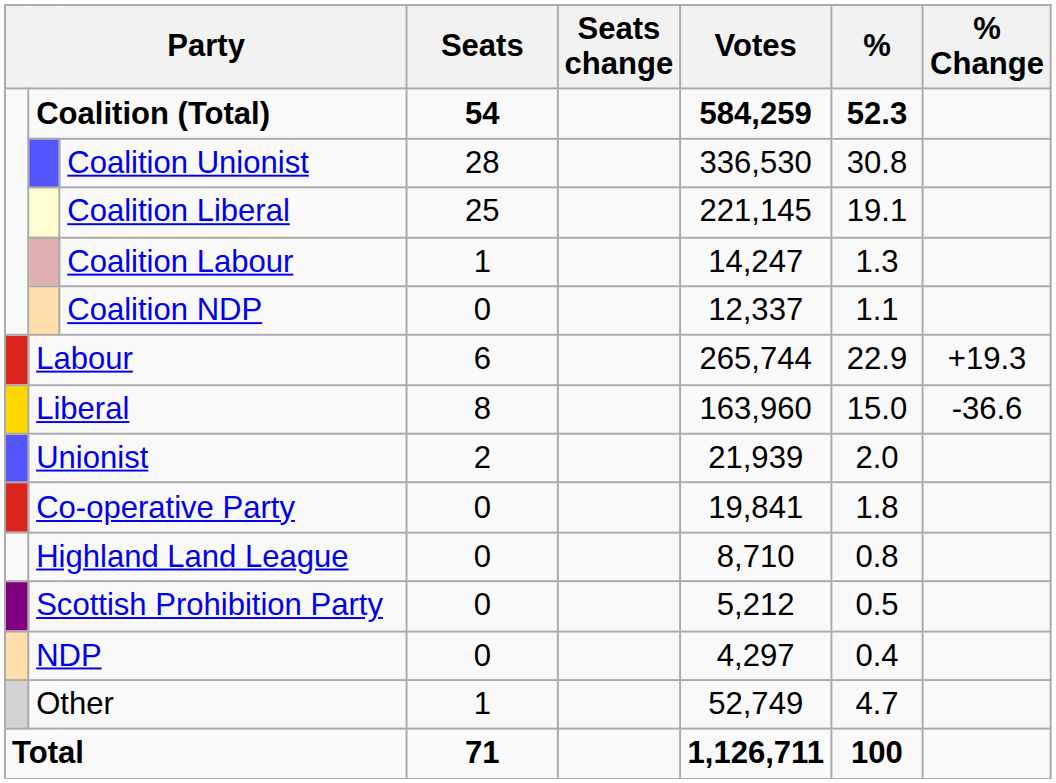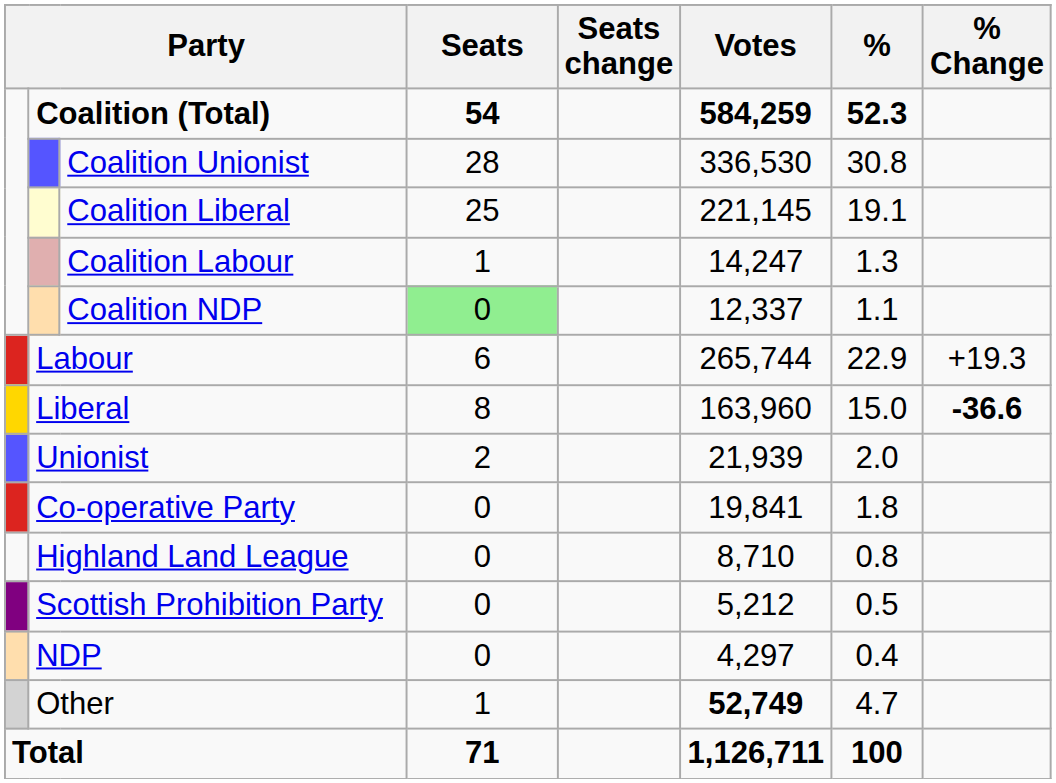(482, 310) no background -> (482, 310) lightgreen background
(987, 408) normal -> (987, 408) bold
(756, 703) normal -> (756, 703) bold
